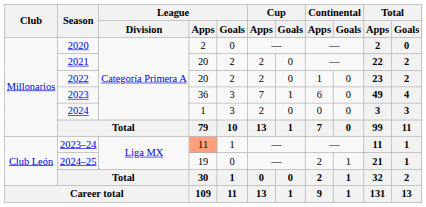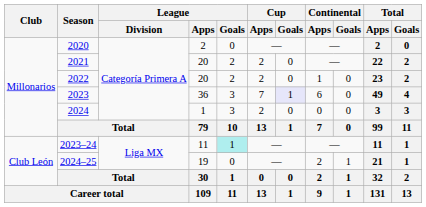(290, 95) no background -> (290, 95) lavender background
(203, 144) lightsalmon background -> (203, 144) no background
(232, 144) no background -> (232, 144) paleturquoise background
